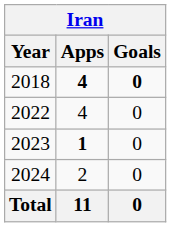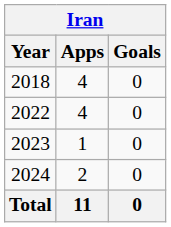(82, 81) bold -> (82, 81) normal
(137, 81) bold -> (137, 81) normal
(82, 143) bold -> (82, 143) normal
